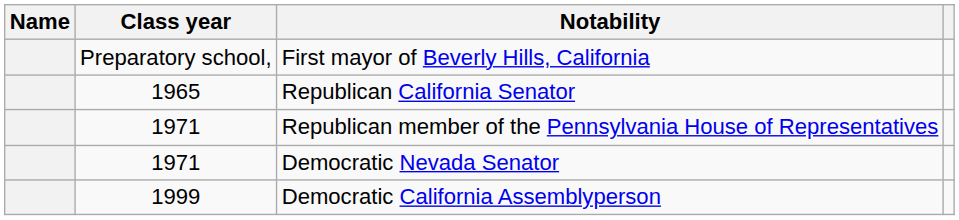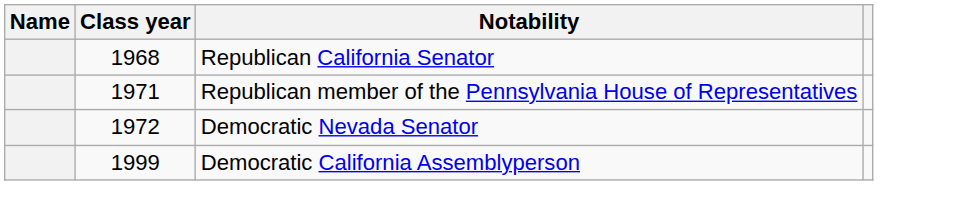- row: (466, 57)
(176, 92) 1965 -> (135, 57) 1968
(176, 162) 1971 -> (135, 127) 1972
